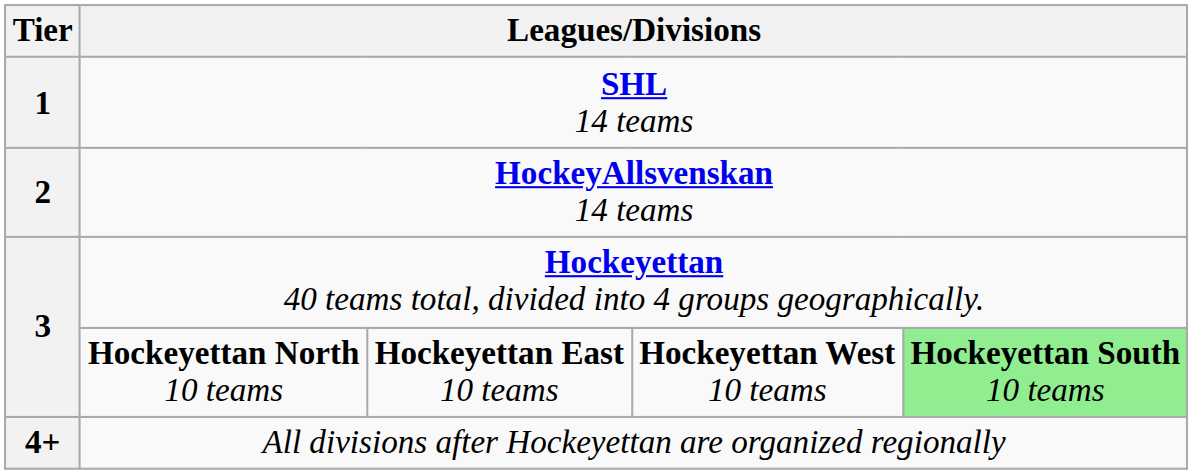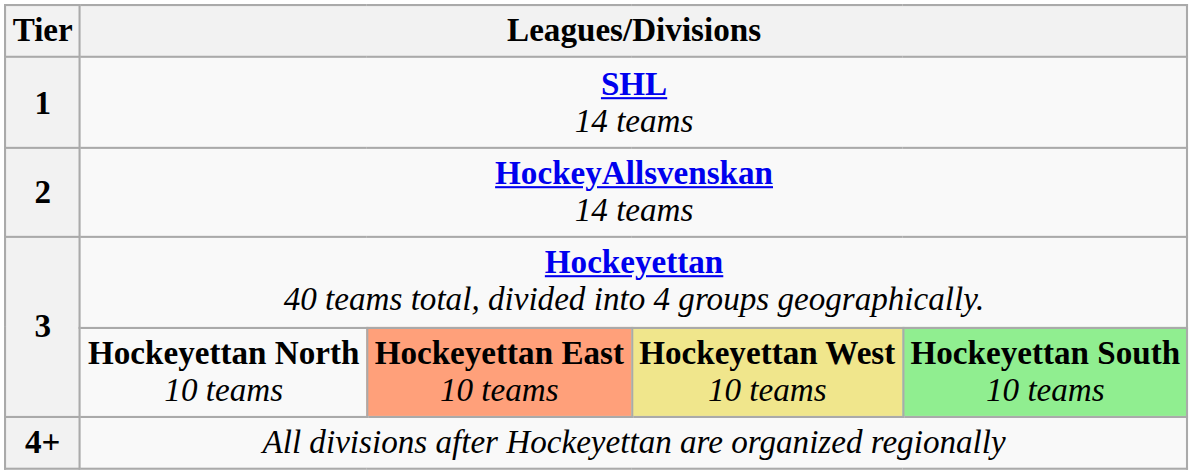(499, 371) no background -> (499, 371) lightsalmon background
(767, 371) no background -> (767, 371) khaki background
